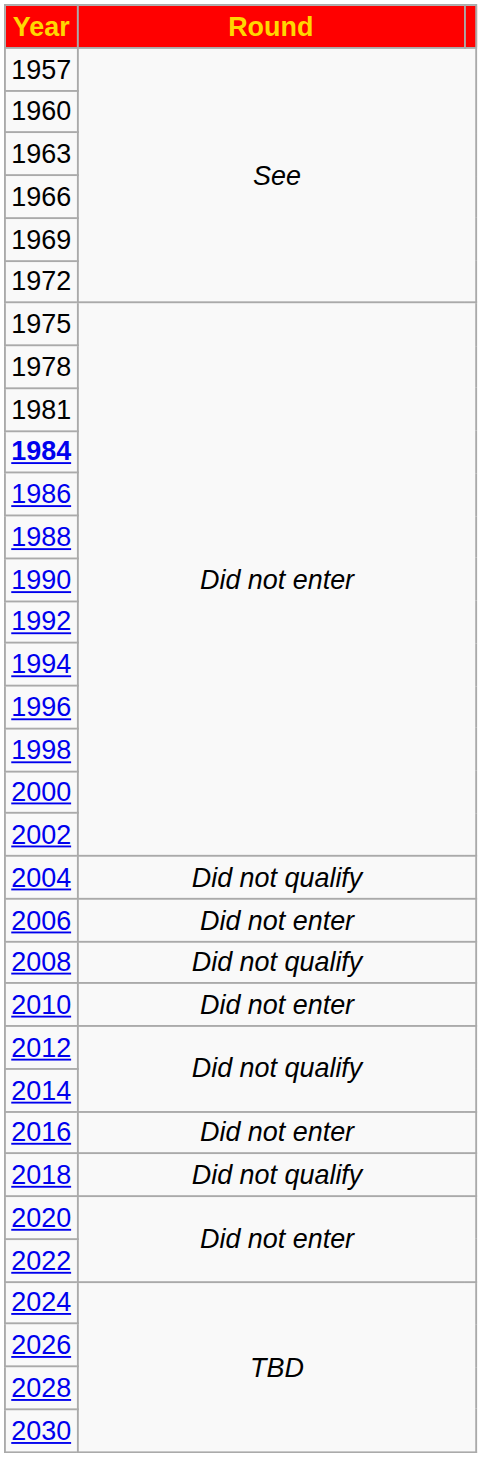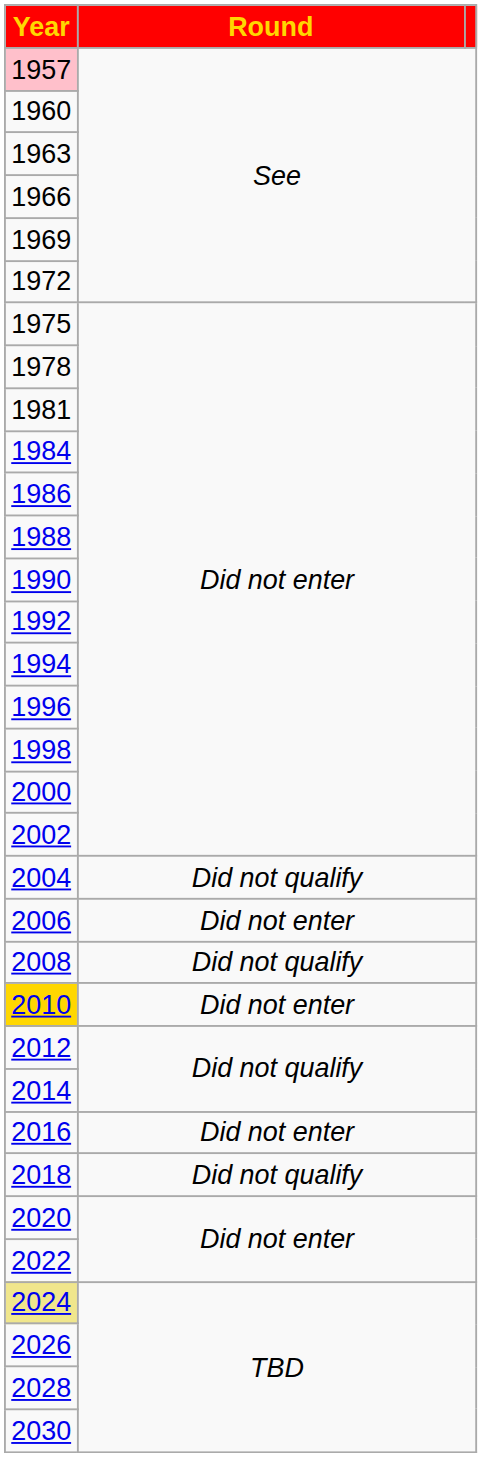(41, 69) no background -> (41, 69) pink background
(41, 452) bold -> (41, 452) normal
(41, 1005) no background -> (41, 1005) gold background
(41, 1303) no background -> (41, 1303) khaki background
